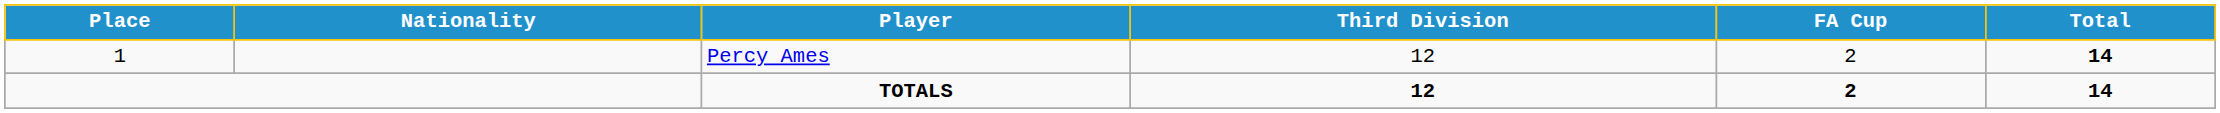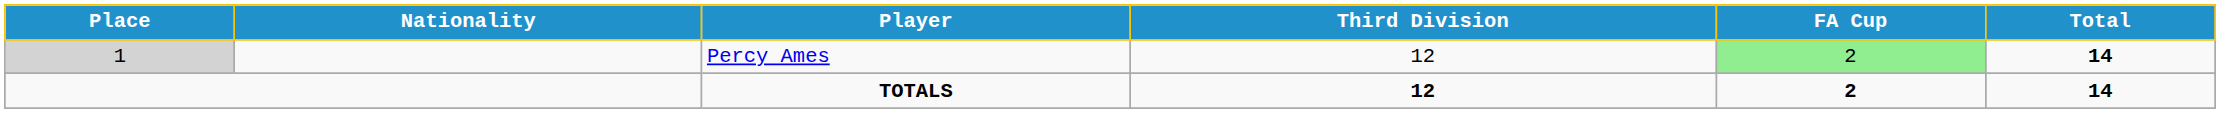(120, 56) no background -> (120, 56) lightgrey background
(1850, 56) no background -> (1850, 56) lightgreen background
